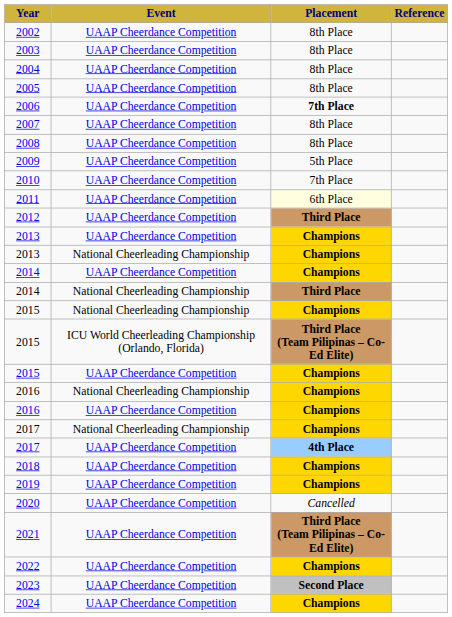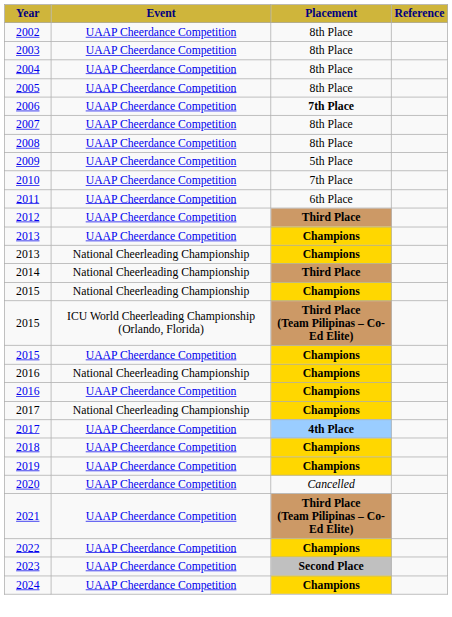(331, 198) lightyellow background -> (331, 198) no background
- row: (28, 273)
